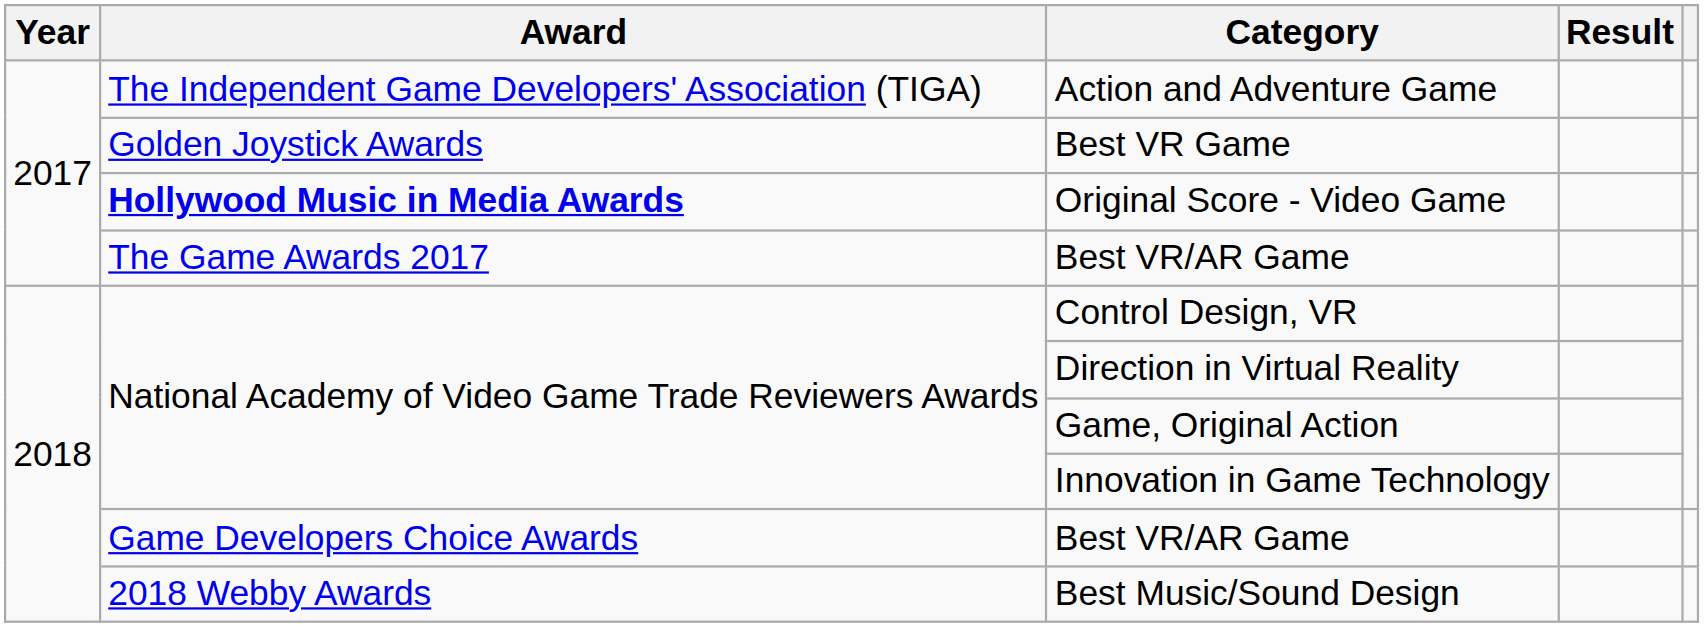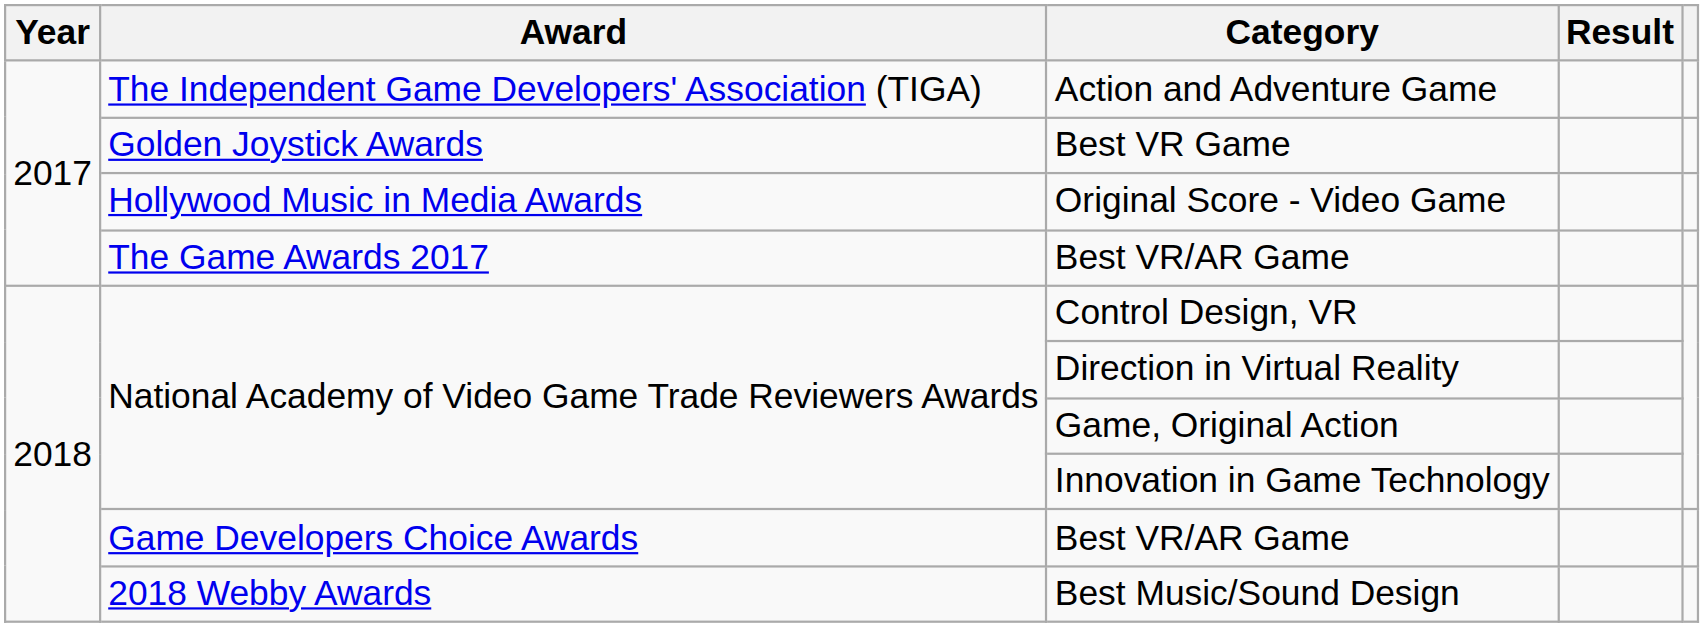(396, 200) bold -> (375, 200) normal
